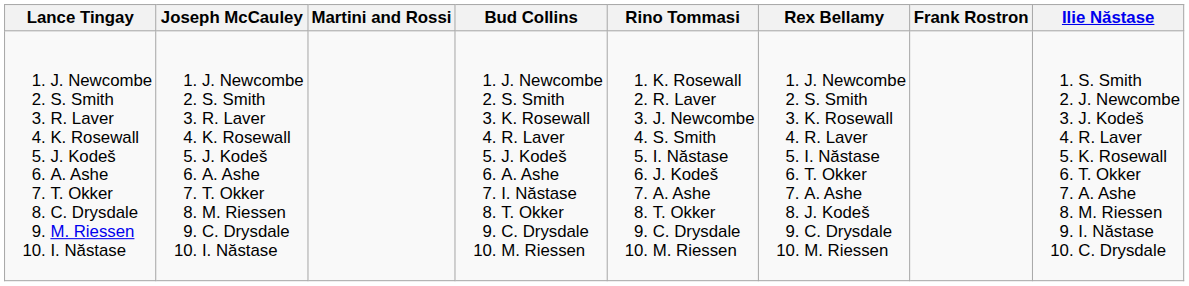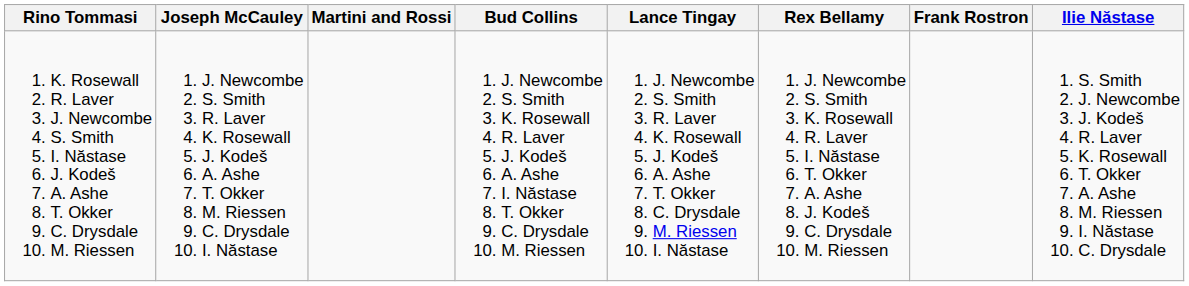columns swapped: (80, 17) <-> (683, 17)
